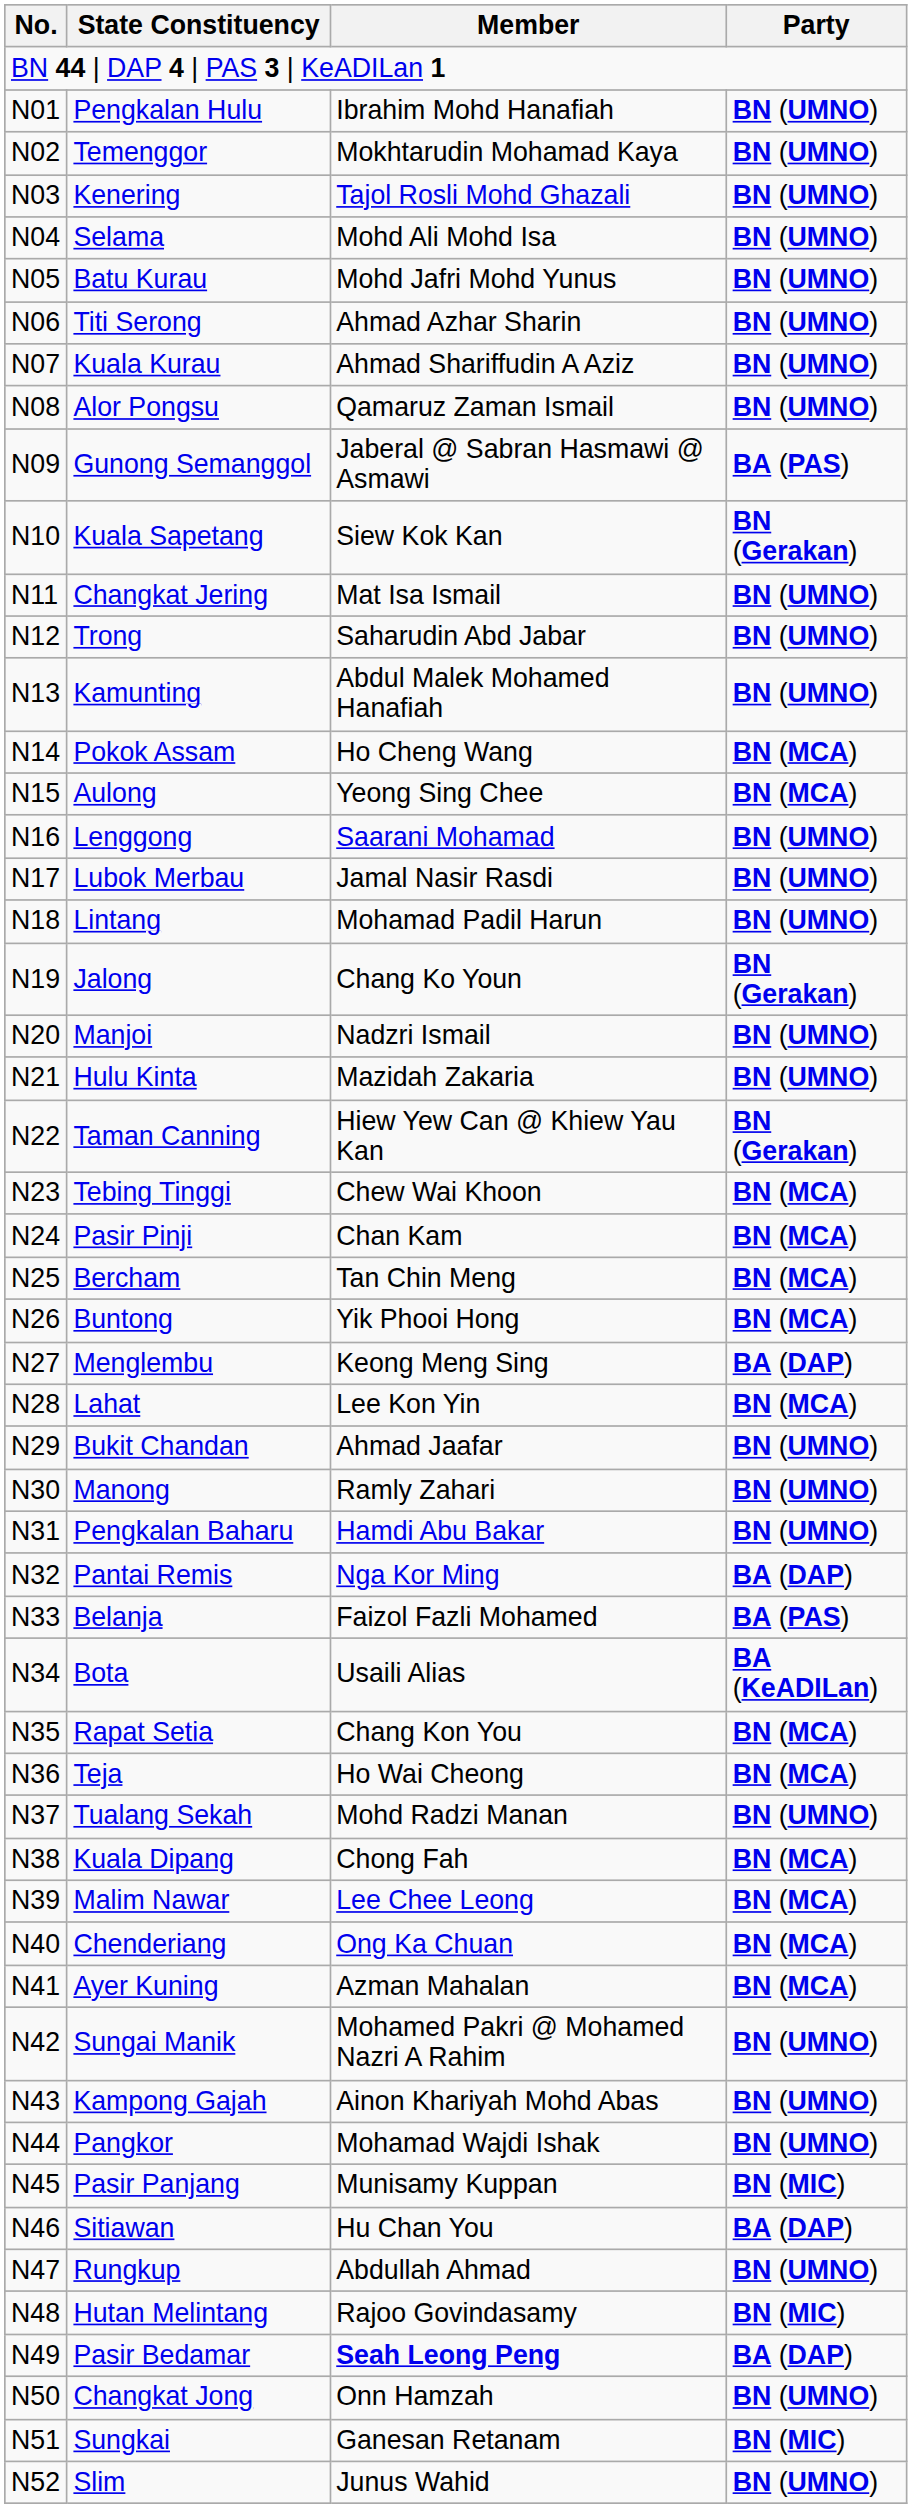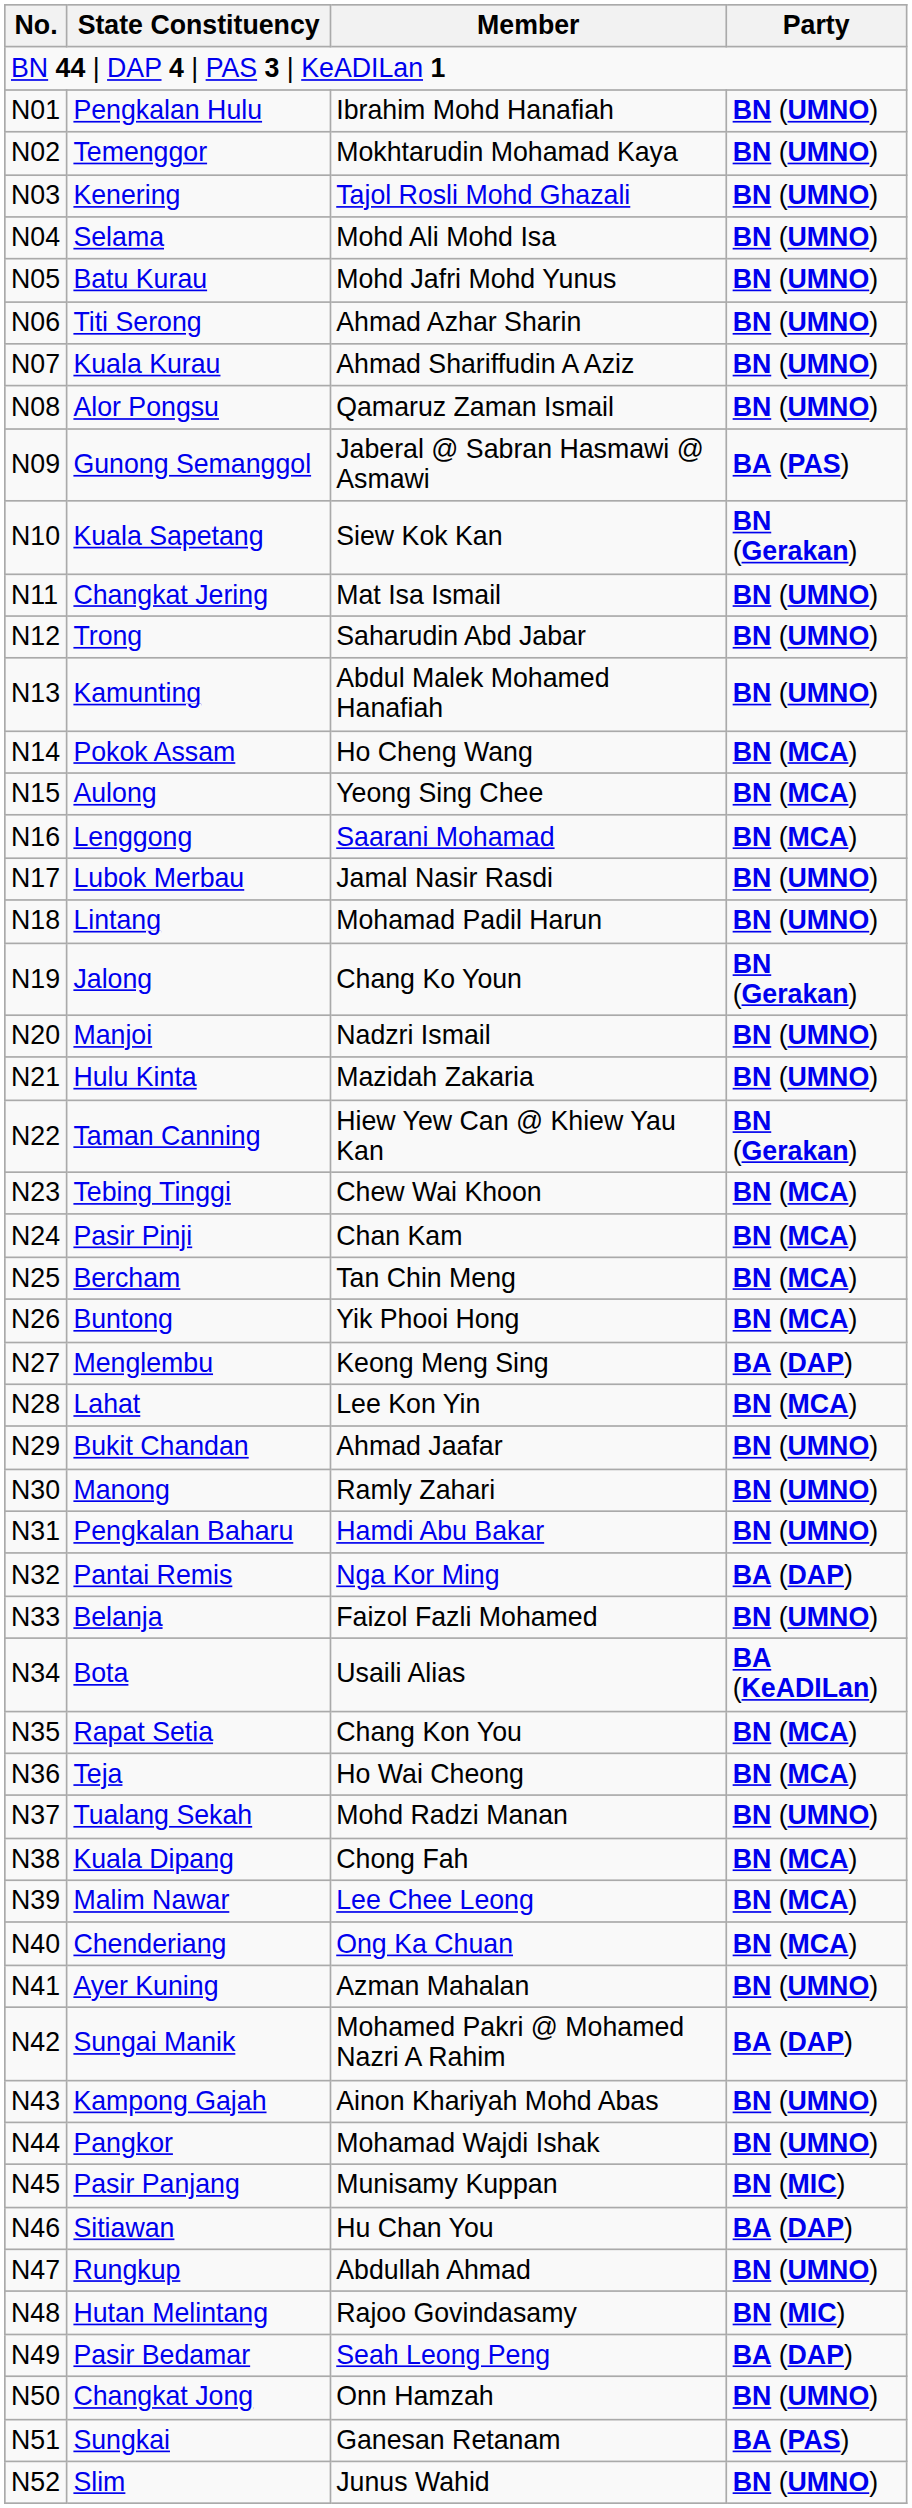(805, 836) BN (UMNO) -> (795, 836) BN (MCA)
(791, 1616) BA (PAS) -> (805, 1616) BN (UMNO)
(795, 1985) BN (MCA) -> (805, 1985) BN (UMNO)
(805, 2043) BN (UMNO) -> (793, 2043) BA (DAP)
(448, 2354) bold -> (443, 2354) normal
(789, 2439) BN (MIC) -> (791, 2439) BA (PAS)
